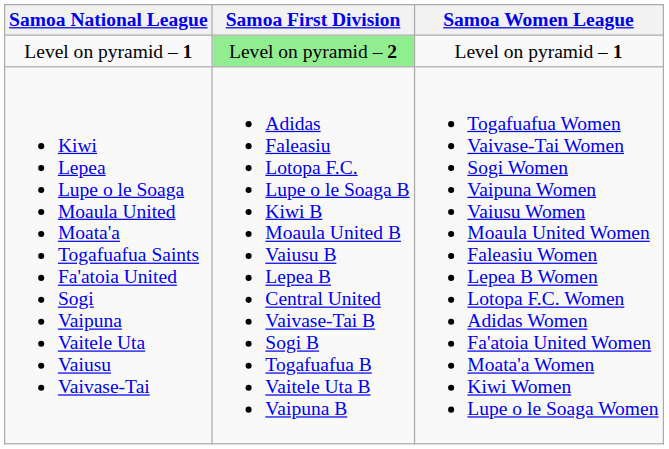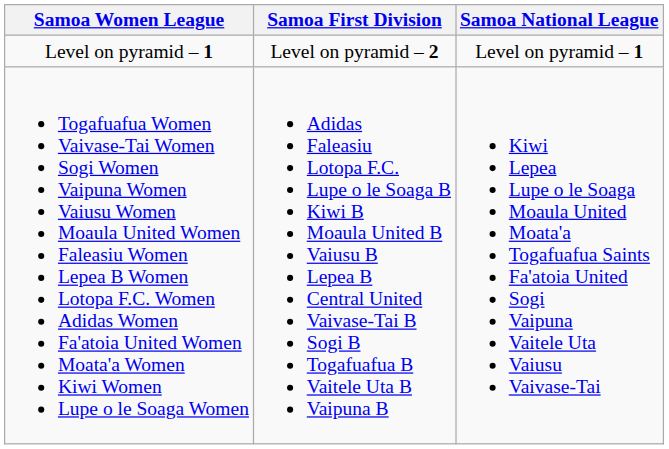columns swapped: (108, 19) <-> (538, 19)
(313, 50) lightgreen background -> (354, 50) no background
